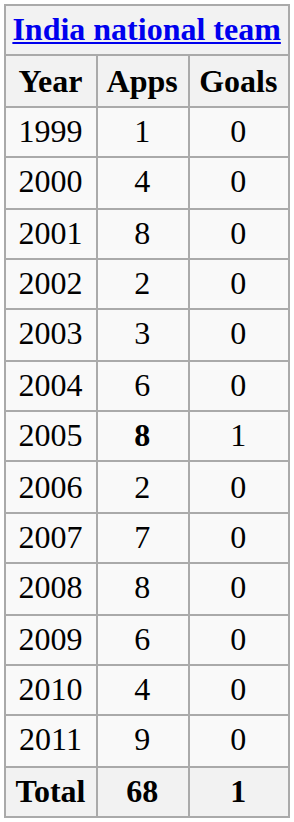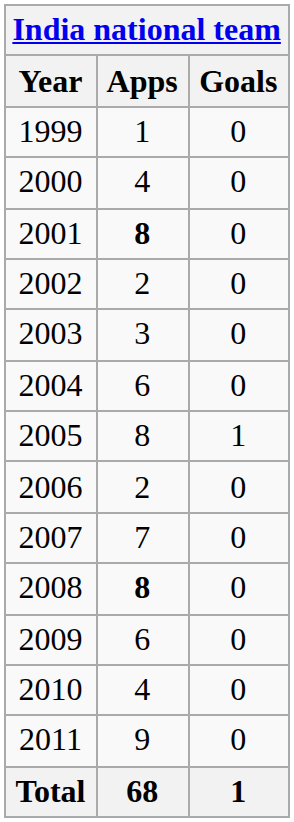(142, 232) normal -> (142, 232) bold
(142, 435) bold -> (142, 435) normal
(142, 588) normal -> (142, 588) bold
